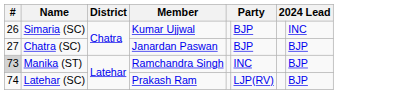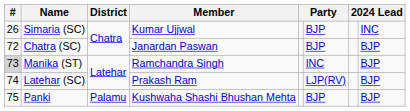(13, 47) 27 -> (13, 47) 72
+ row: (37, 98)
